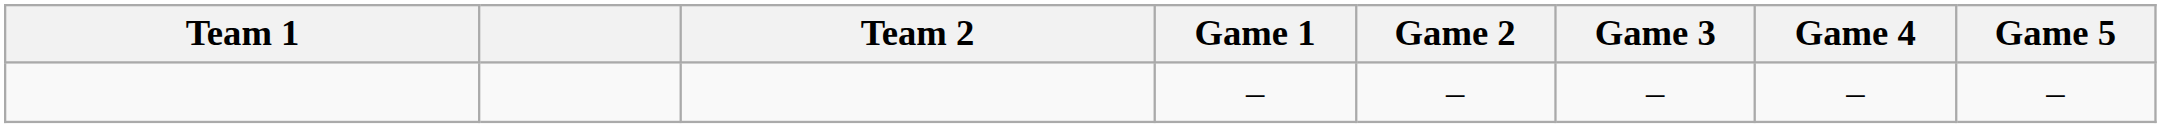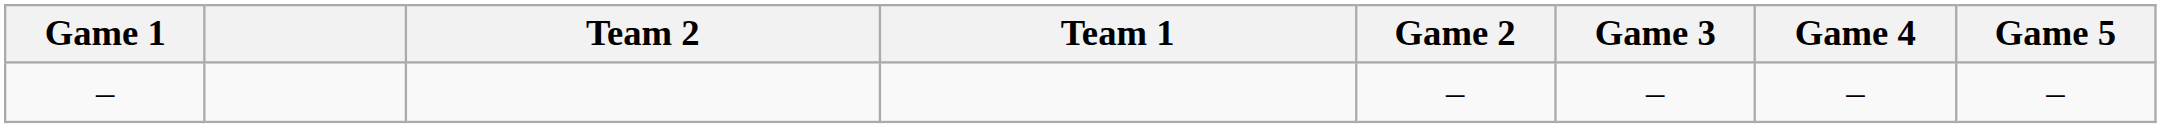columns swapped: (243, 33) <-> (1255, 33)
